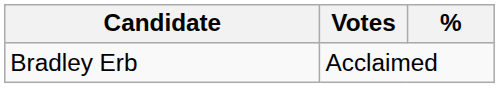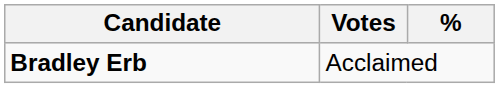(74, 62) normal -> (79, 62) bold
